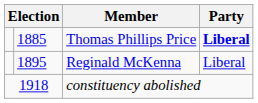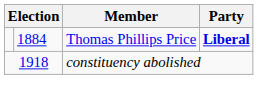(32, 39) 1885 -> (32, 39) 1884
- row: (124, 62)
